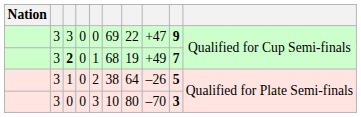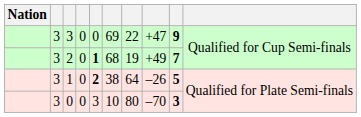(70, 58) bold -> (70, 58) normal
(96, 58) normal -> (96, 58) bold
(96, 79) normal -> (96, 79) bold
